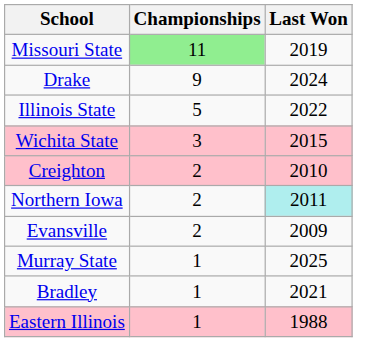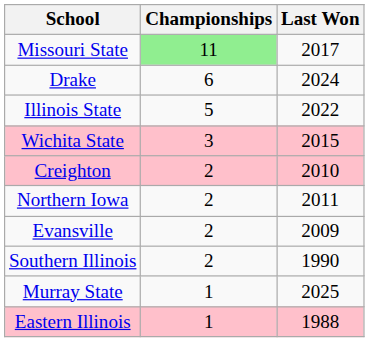(309, 49) 2019 -> (320, 49) 2017
(197, 79) 9 -> (209, 79) 6
(309, 200) paleturquoise background -> (320, 200) no background
+ row: (73, 261)
- row: (67, 291)
